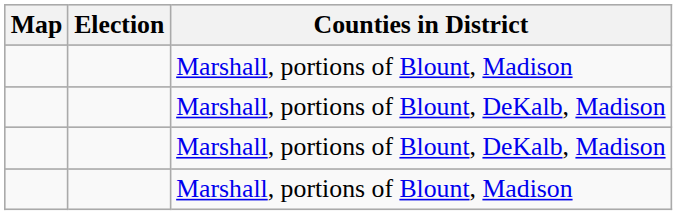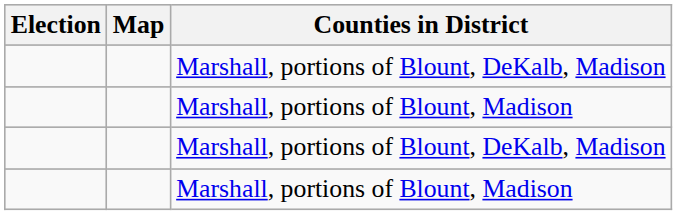columns swapped: (119, 24) <-> (37, 24)
(374, 65) Marshall, portions of Blount, Madison -> (421, 65) Marshall, portions of Blount, DeKalb, Madison
(421, 106) Marshall, portions of Blount, DeKalb, Madison -> (374, 106) Marshall, portions of Blount, Madison
